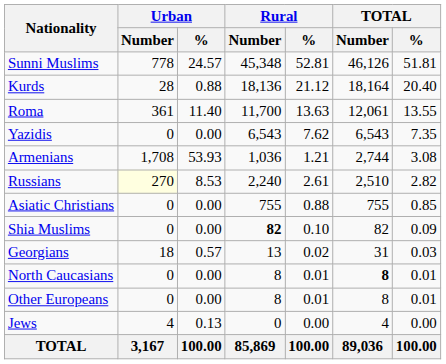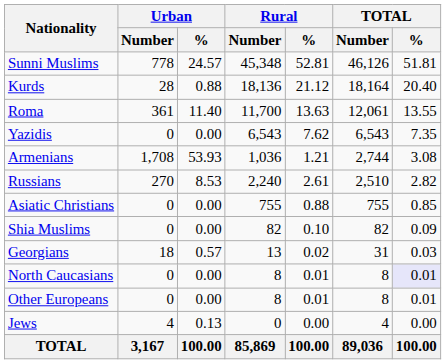(163, 181) lightyellow background -> (163, 181) no background
(274, 228) bold -> (274, 228) normal
(385, 275) bold -> (385, 275) normal
(424, 275) no background -> (424, 275) lavender background
